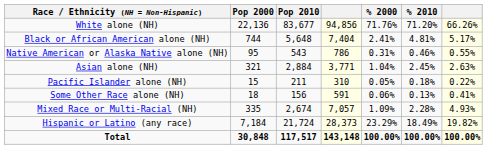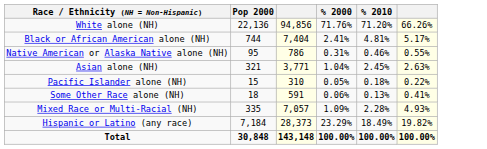- column: (299, 11)
